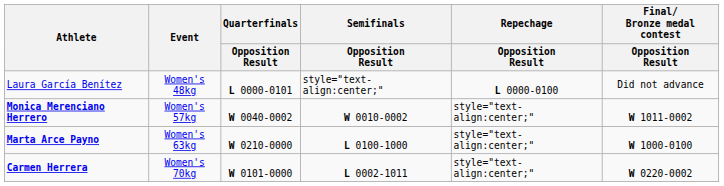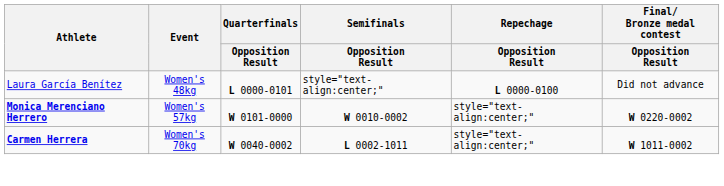(261, 118) W 0040-0002 -> (261, 118) W 0101-0000
(660, 118) W 1011-0002 -> (660, 118) W 0220-0002
- row: (53, 140)
(261, 173) W 0101-0000 -> (261, 146) W 0040-0002
(660, 173) W 0220-0002 -> (660, 146) W 1011-0002
